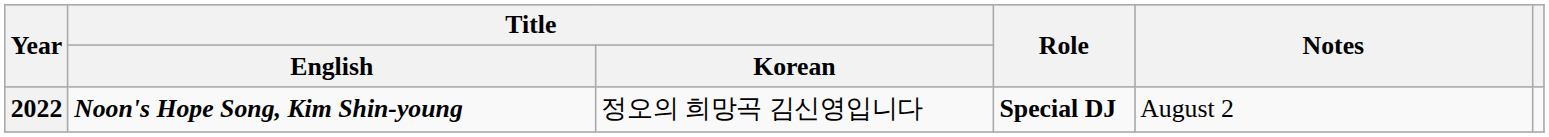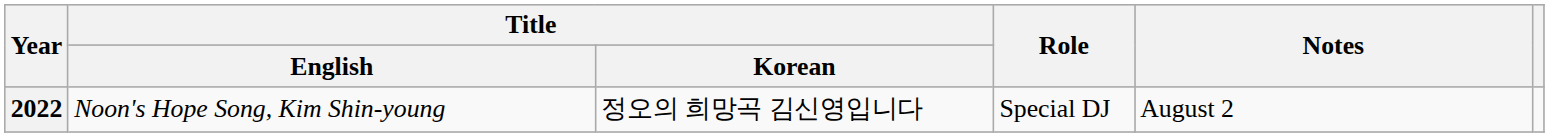(268, 109) bold -> (260, 109) normal
(1058, 109) bold -> (1055, 109) normal
